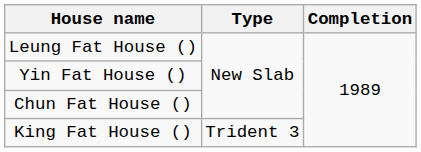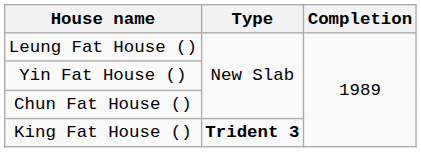(252, 132) normal -> (252, 132) bold
